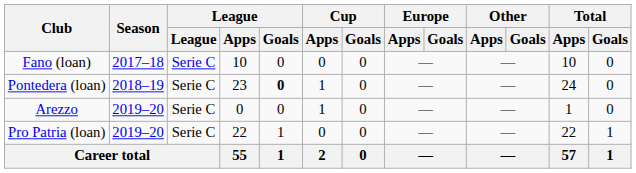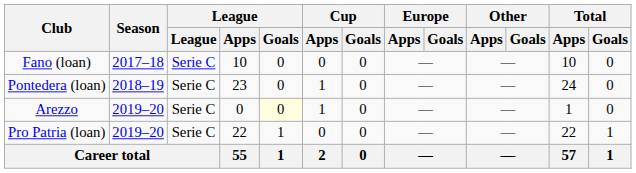(281, 86) bold -> (281, 86) normal
(281, 109) no background -> (281, 109) lightyellow background
